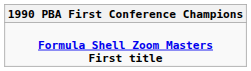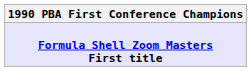(126, 51) no background -> (126, 51) lavender background
